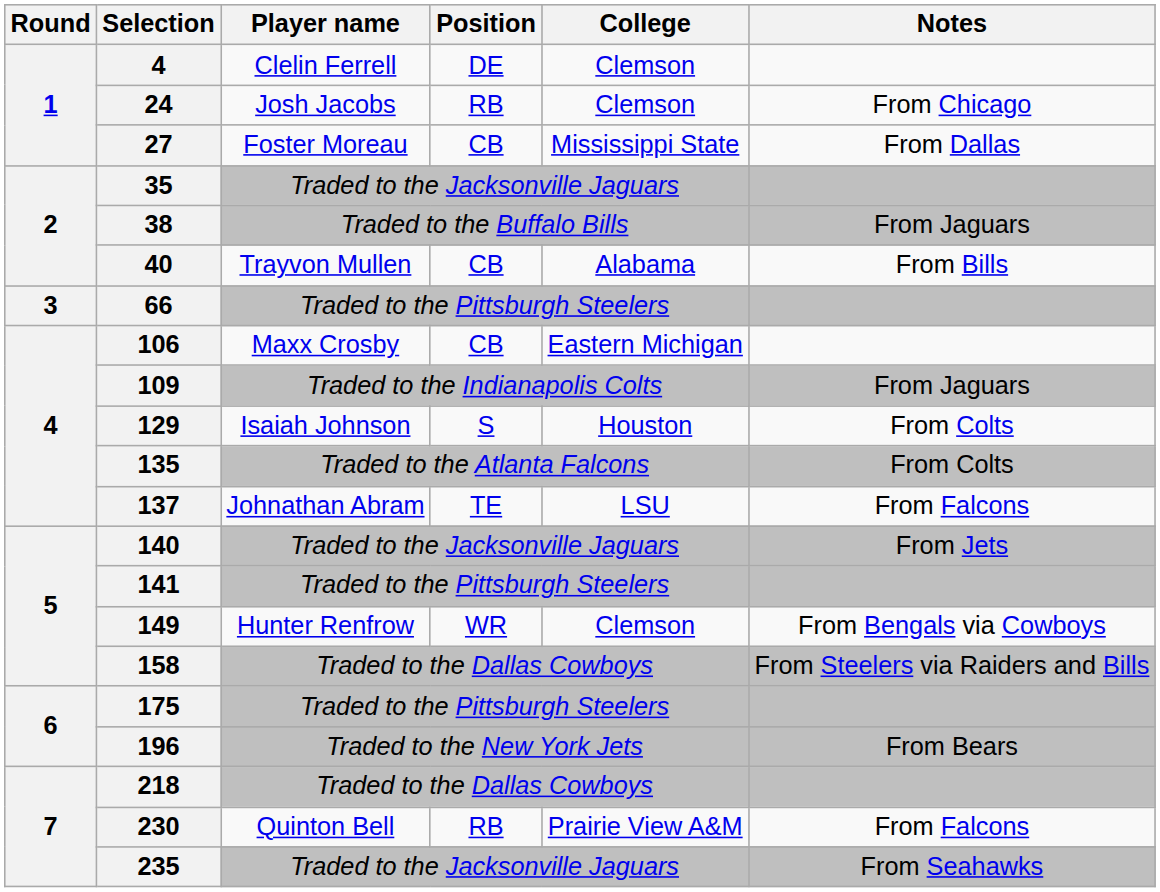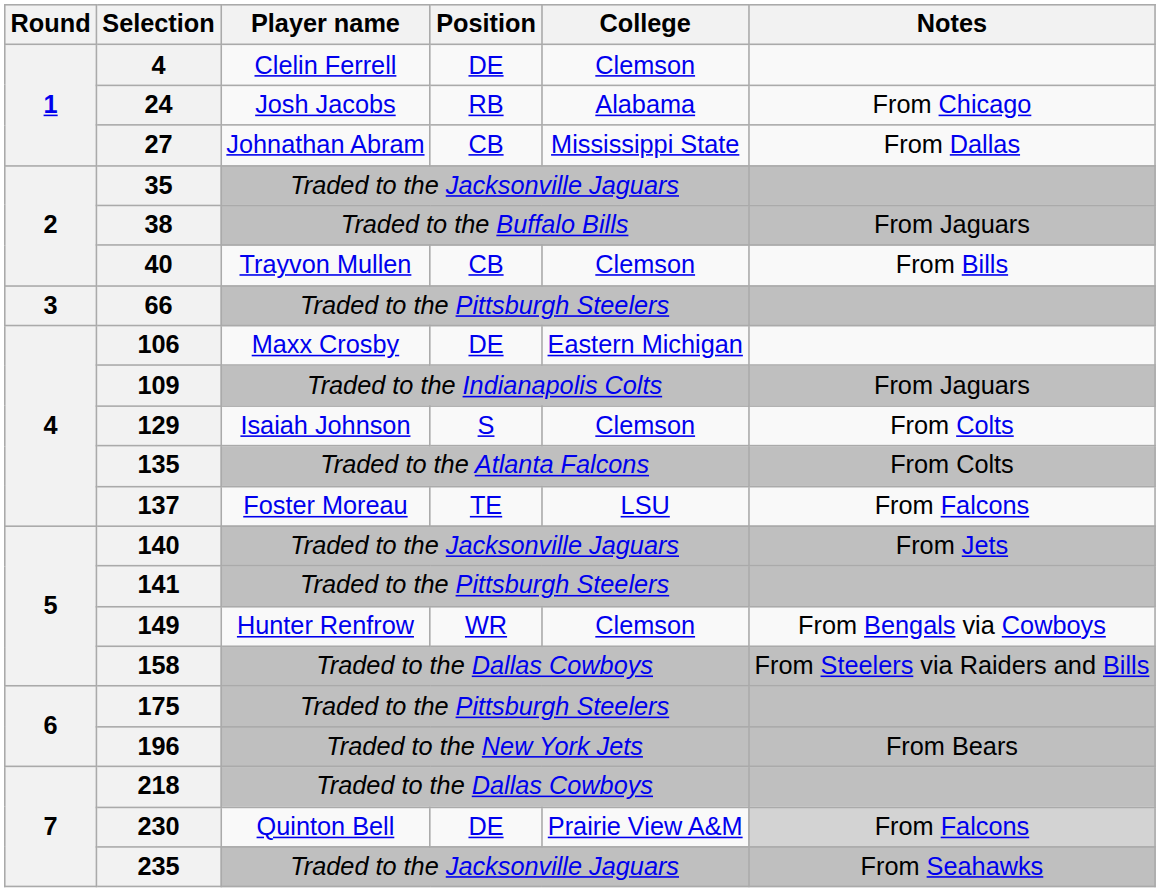(645, 104) Clemson -> (645, 104) Alabama
(325, 144) Foster Moreau -> (325, 144) Johnathan Abram
(645, 265) Alabama -> (645, 265) Clemson
(486, 345) CB -> (486, 345) DE
(645, 425) Houston -> (645, 425) Clemson
(325, 505) Johnathan Abram -> (325, 505) Foster Moreau
(486, 826) RB -> (486, 826) DE
(952, 826) no background -> (952, 826) lightgrey background
